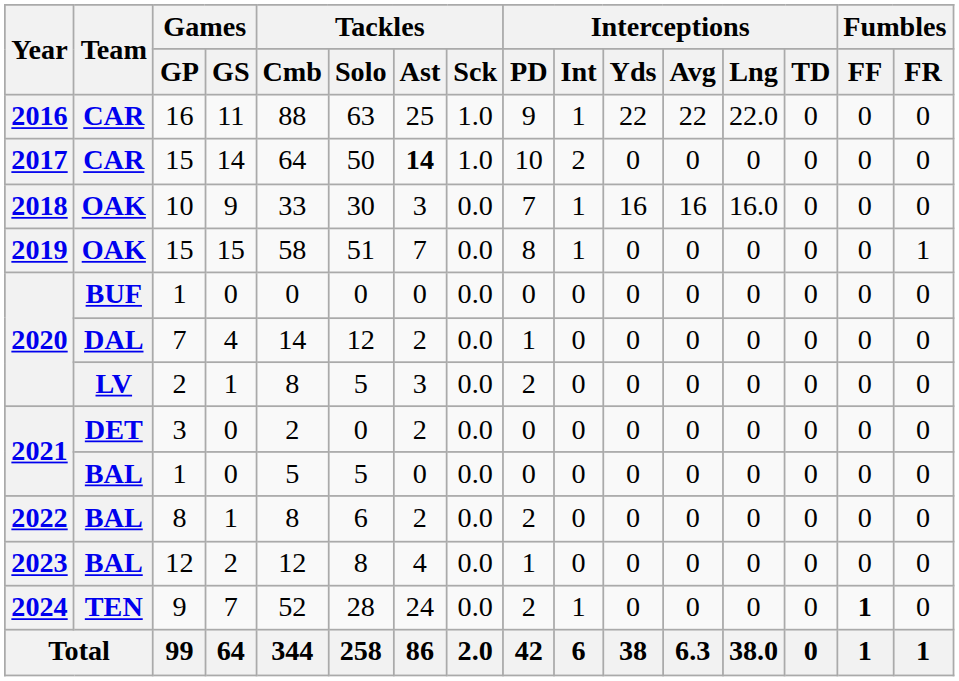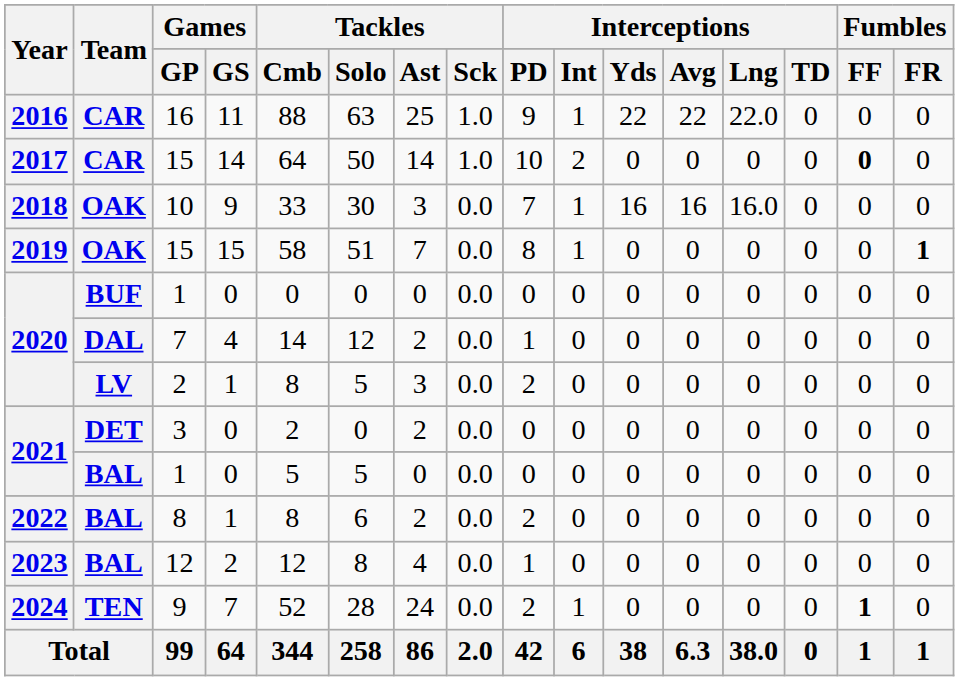(420, 160) bold -> (420, 160) normal
(865, 160) normal -> (865, 160) bold
(923, 250) normal -> (923, 250) bold
